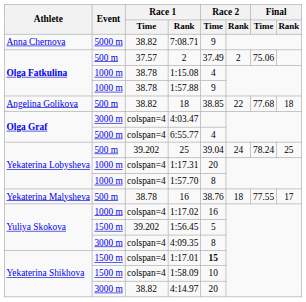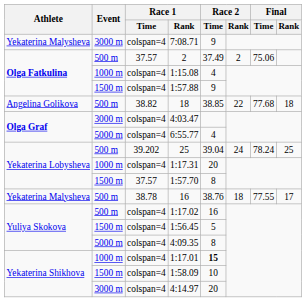(36, 42) Anna Chernova -> (48, 42) Yekaterina Malysheva
(109, 42) 5000 m -> (109, 42) 3000 m
(146, 42) 38.82 -> (146, 42) colspan=4
(146, 73) 38.78 -> (146, 73) colspan=4
(109, 88) 1000 m -> (109, 88) 1500 m
(146, 88) 38.78 -> (146, 88) colspan=4
(109, 181) 1000 m -> (109, 181) 1500 m
(146, 181) colspan=4 -> (146, 181) 37.57
(109, 212) 1000 m -> (106, 212) 500 m
(146, 227) 39.202 -> (146, 227) colspan=4
(109, 243) 3000 m -> (109, 243) 5000 m
(109, 258) 1500 m -> (109, 258) 1000 m
(146, 289) 38.82 -> (146, 289) colspan=4
